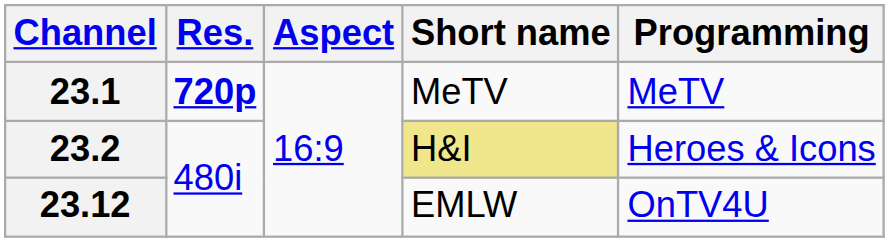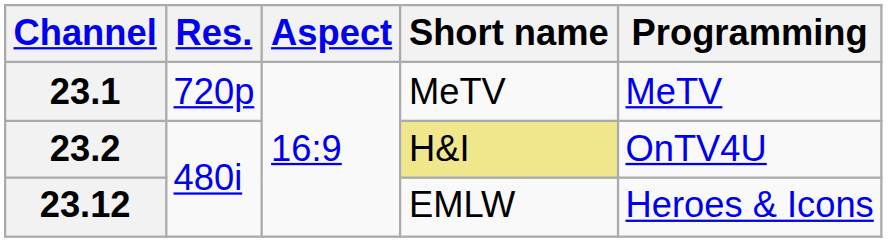(215, 90) bold -> (214, 90) normal
(752, 148) Heroes & Icons -> (696, 148) OnTV4U
(698, 206) OnTV4U -> (750, 206) Heroes & Icons
